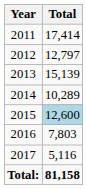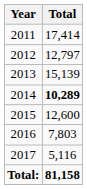(62, 94) normal -> (62, 94) bold
(62, 114) lightblue background -> (62, 114) no background
